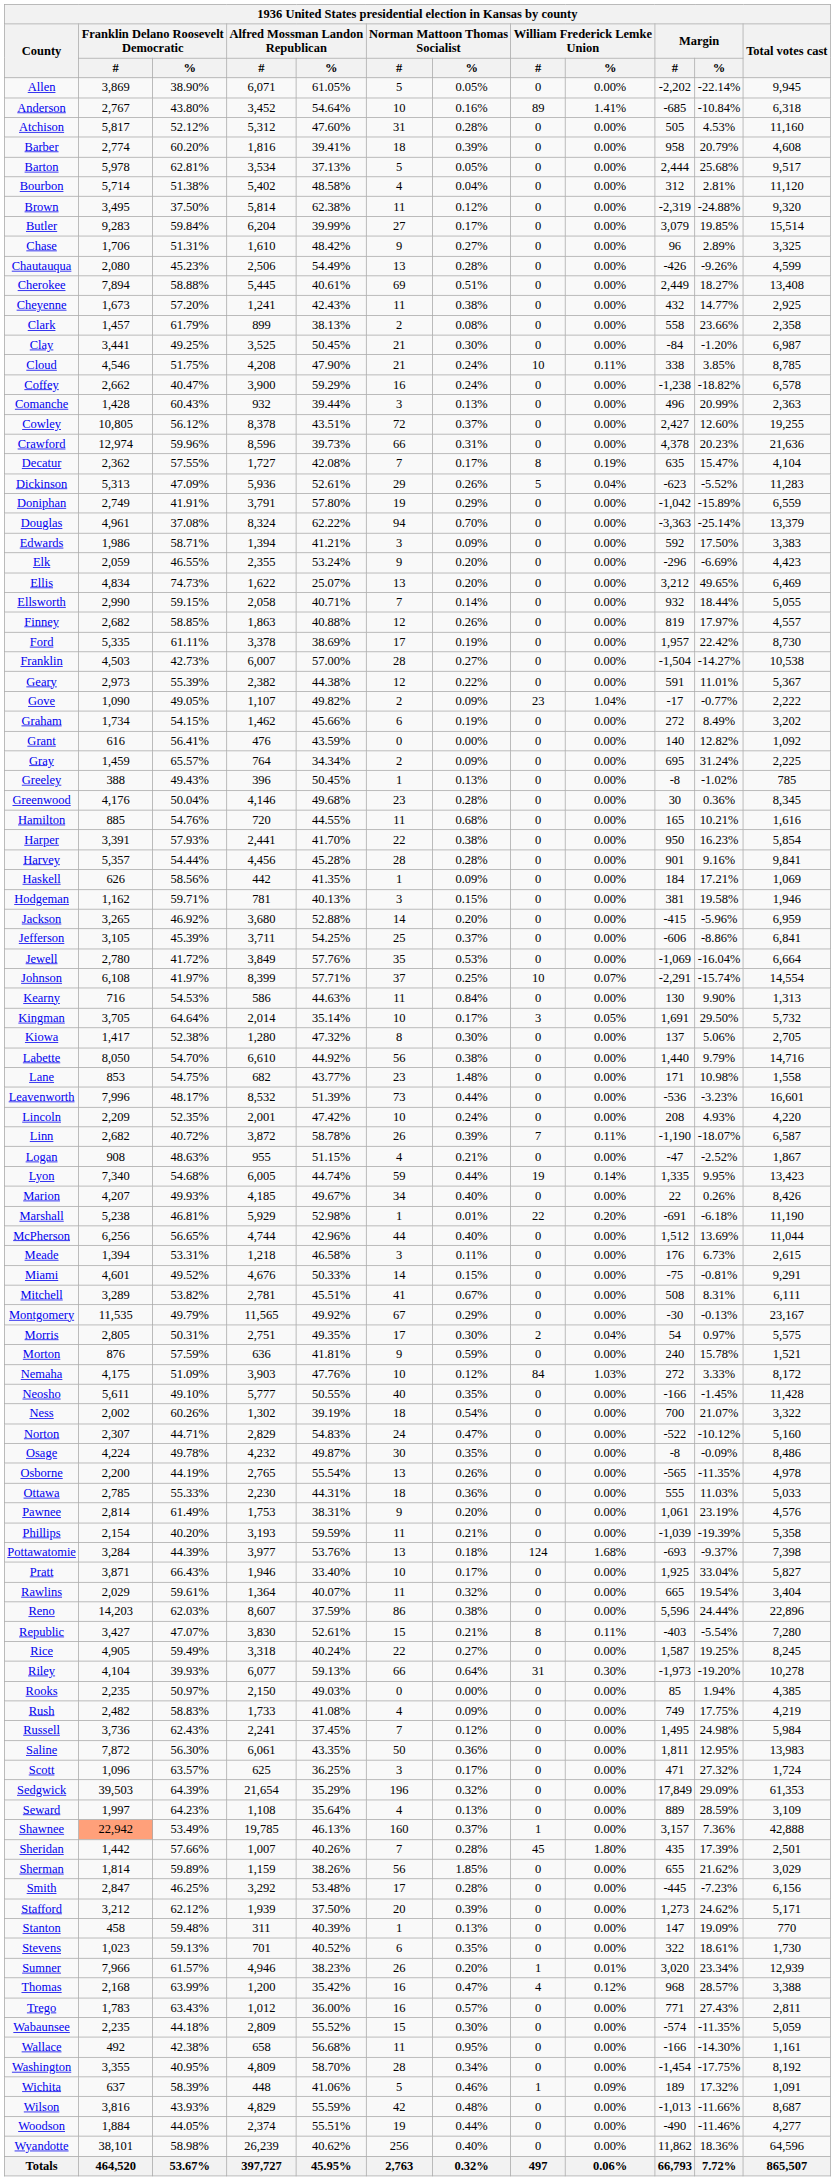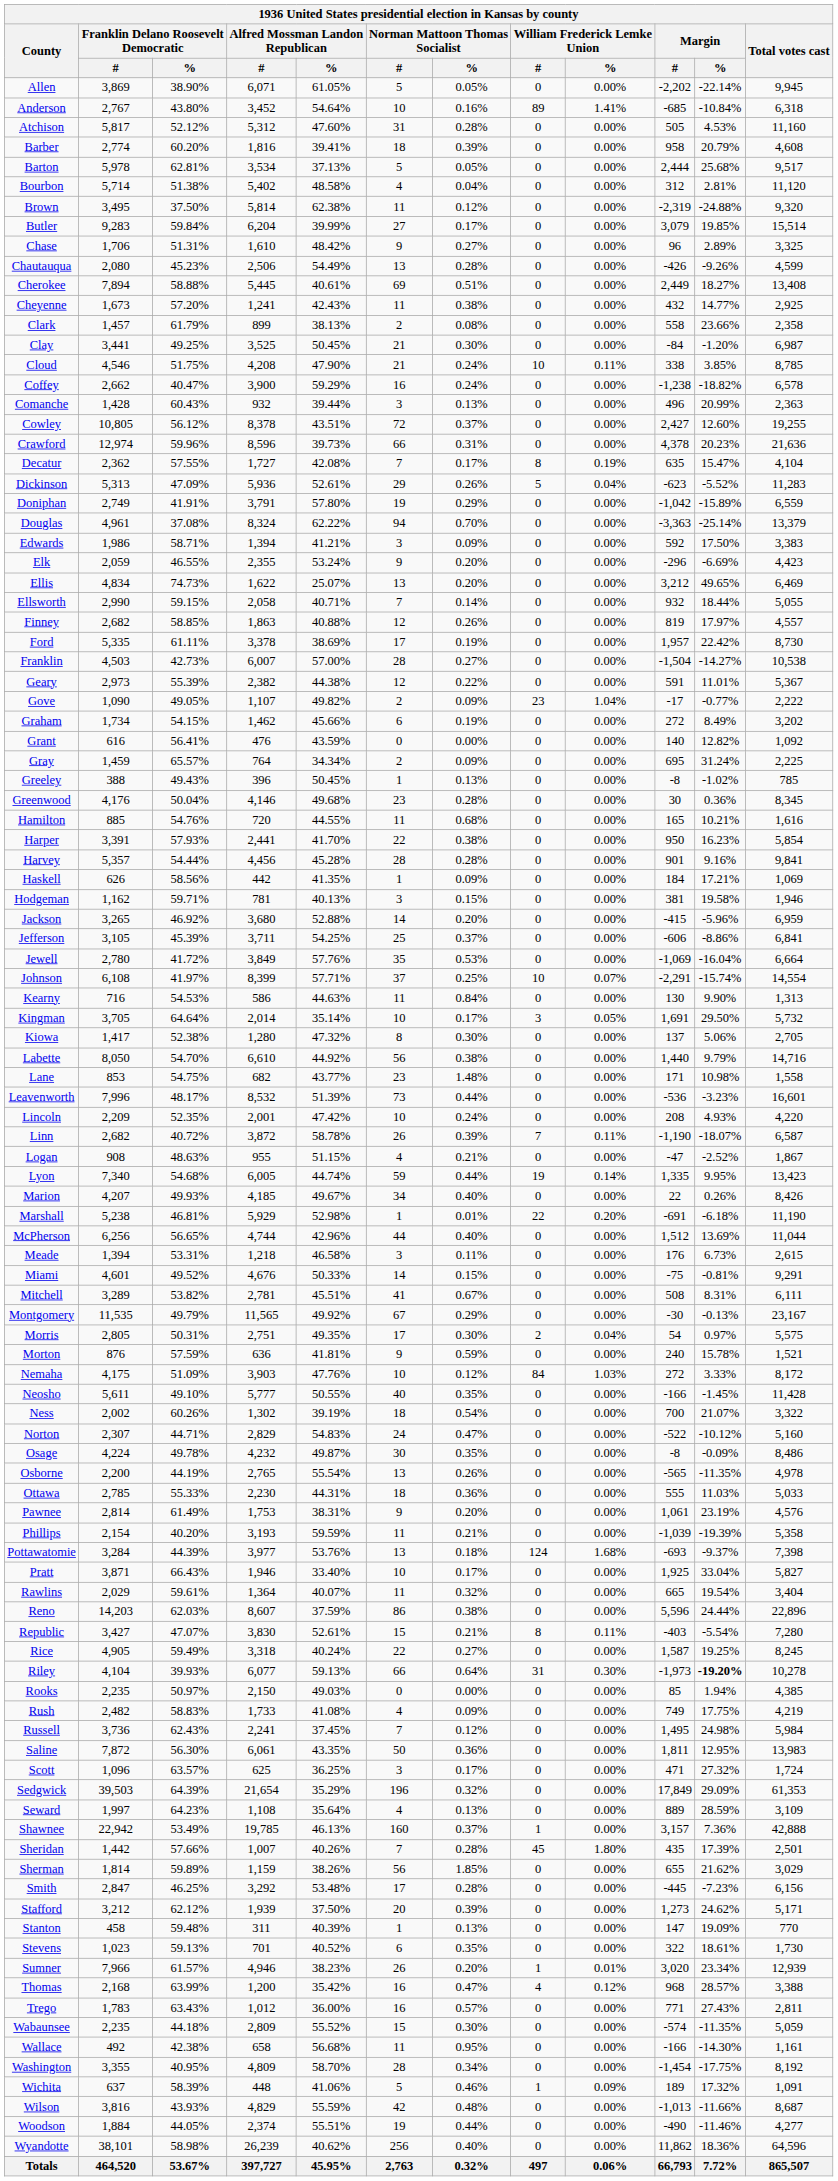(719, 1671) normal -> (720, 1671) bold
(116, 1829) lightsalmon background -> (116, 1829) no background
